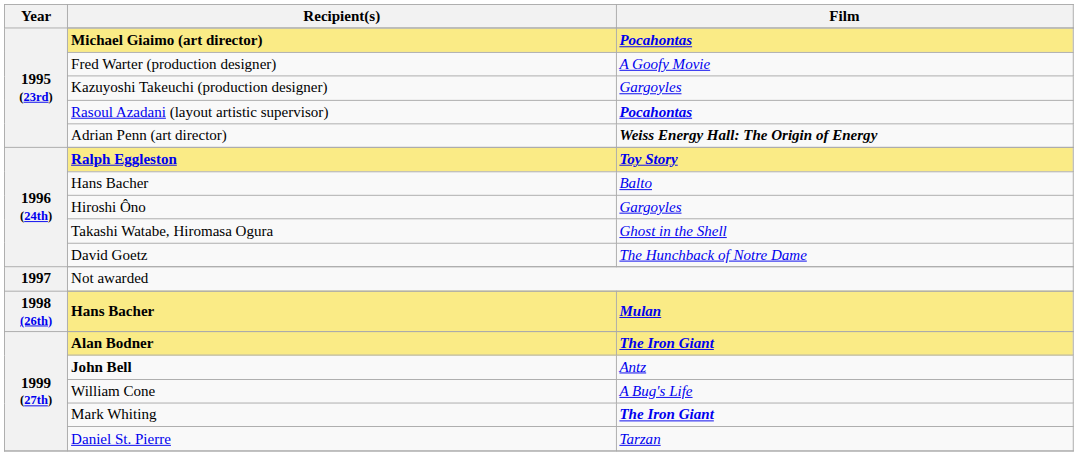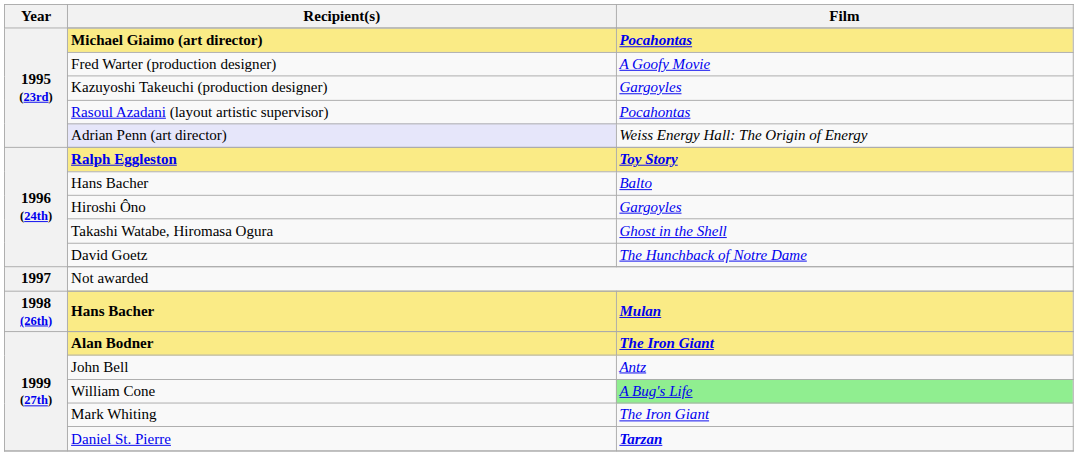(656, 111) bold -> (655, 111) normal
(149, 135) no background -> (149, 135) lavender background
(748, 135) bold -> (743, 135) normal
(101, 367) bold -> (100, 367) normal
(656, 391) no background -> (656, 391) lightgreen background
(667, 414) bold -> (664, 414) normal
(640, 438) normal -> (641, 438) bold
